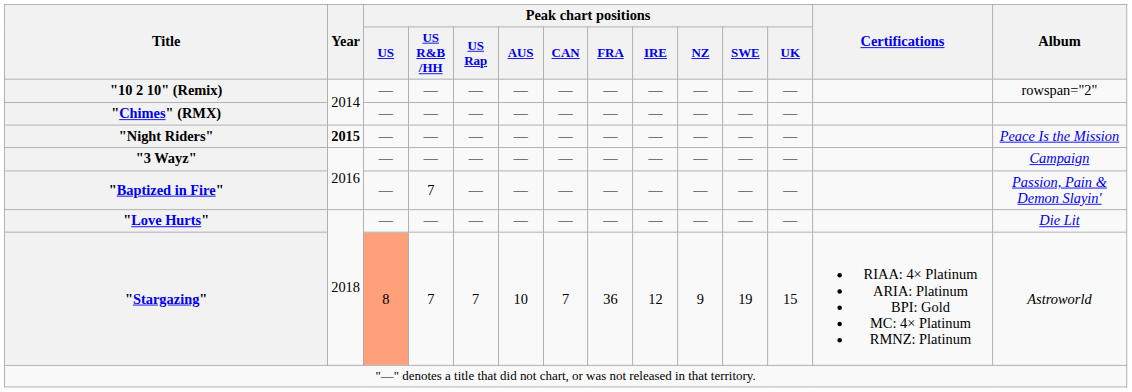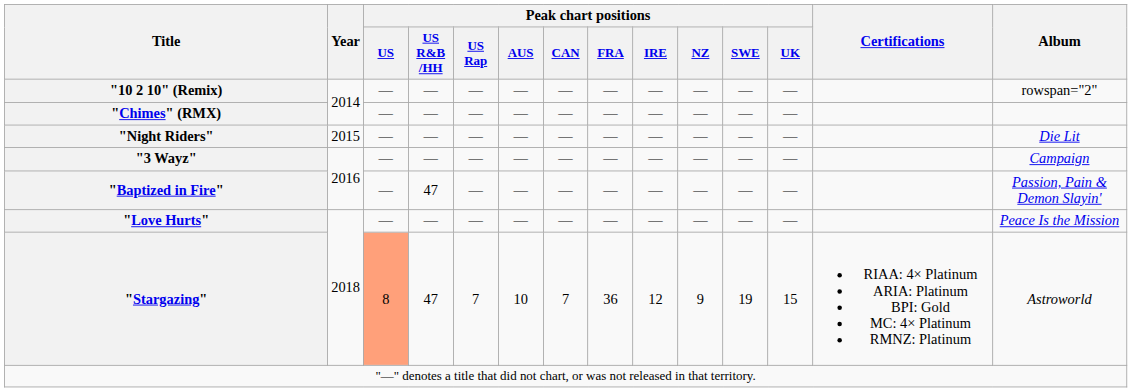(346, 136) bold -> (346, 136) normal
(1059, 136) Peace Is the Mission -> (1059, 136) Die Lit
(431, 190) 7 -> (431, 190) 47
(1059, 221) Die Lit -> (1059, 221) Peace Is the Mission
(431, 298) 7 -> (431, 298) 47
